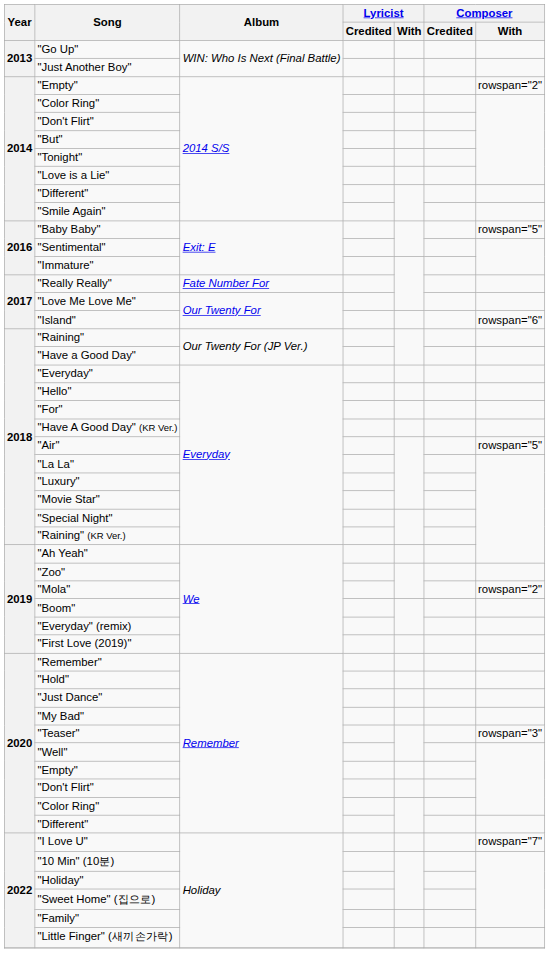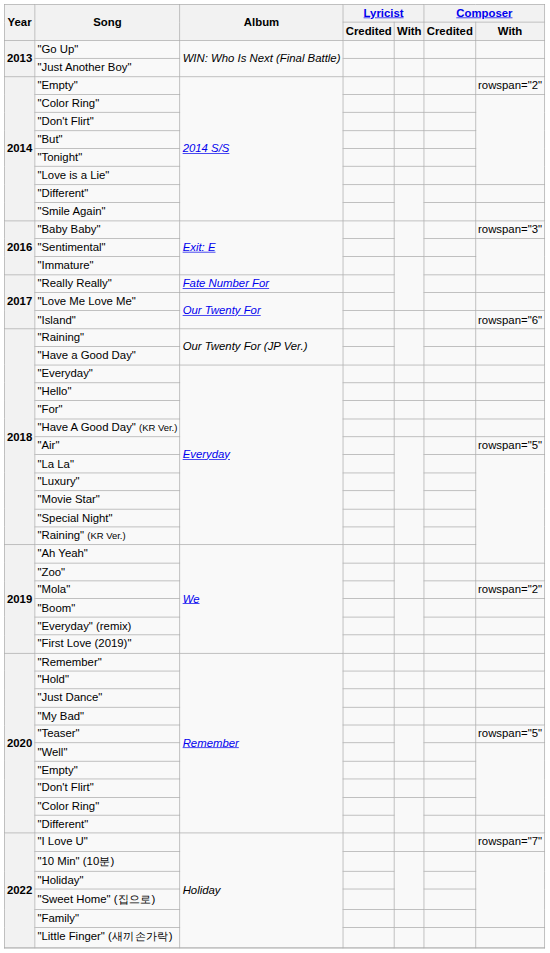(510, 229) rowspan="5" -> (510, 229) rowspan="3"
(510, 734) rowspan="3" -> (510, 734) rowspan="5"
